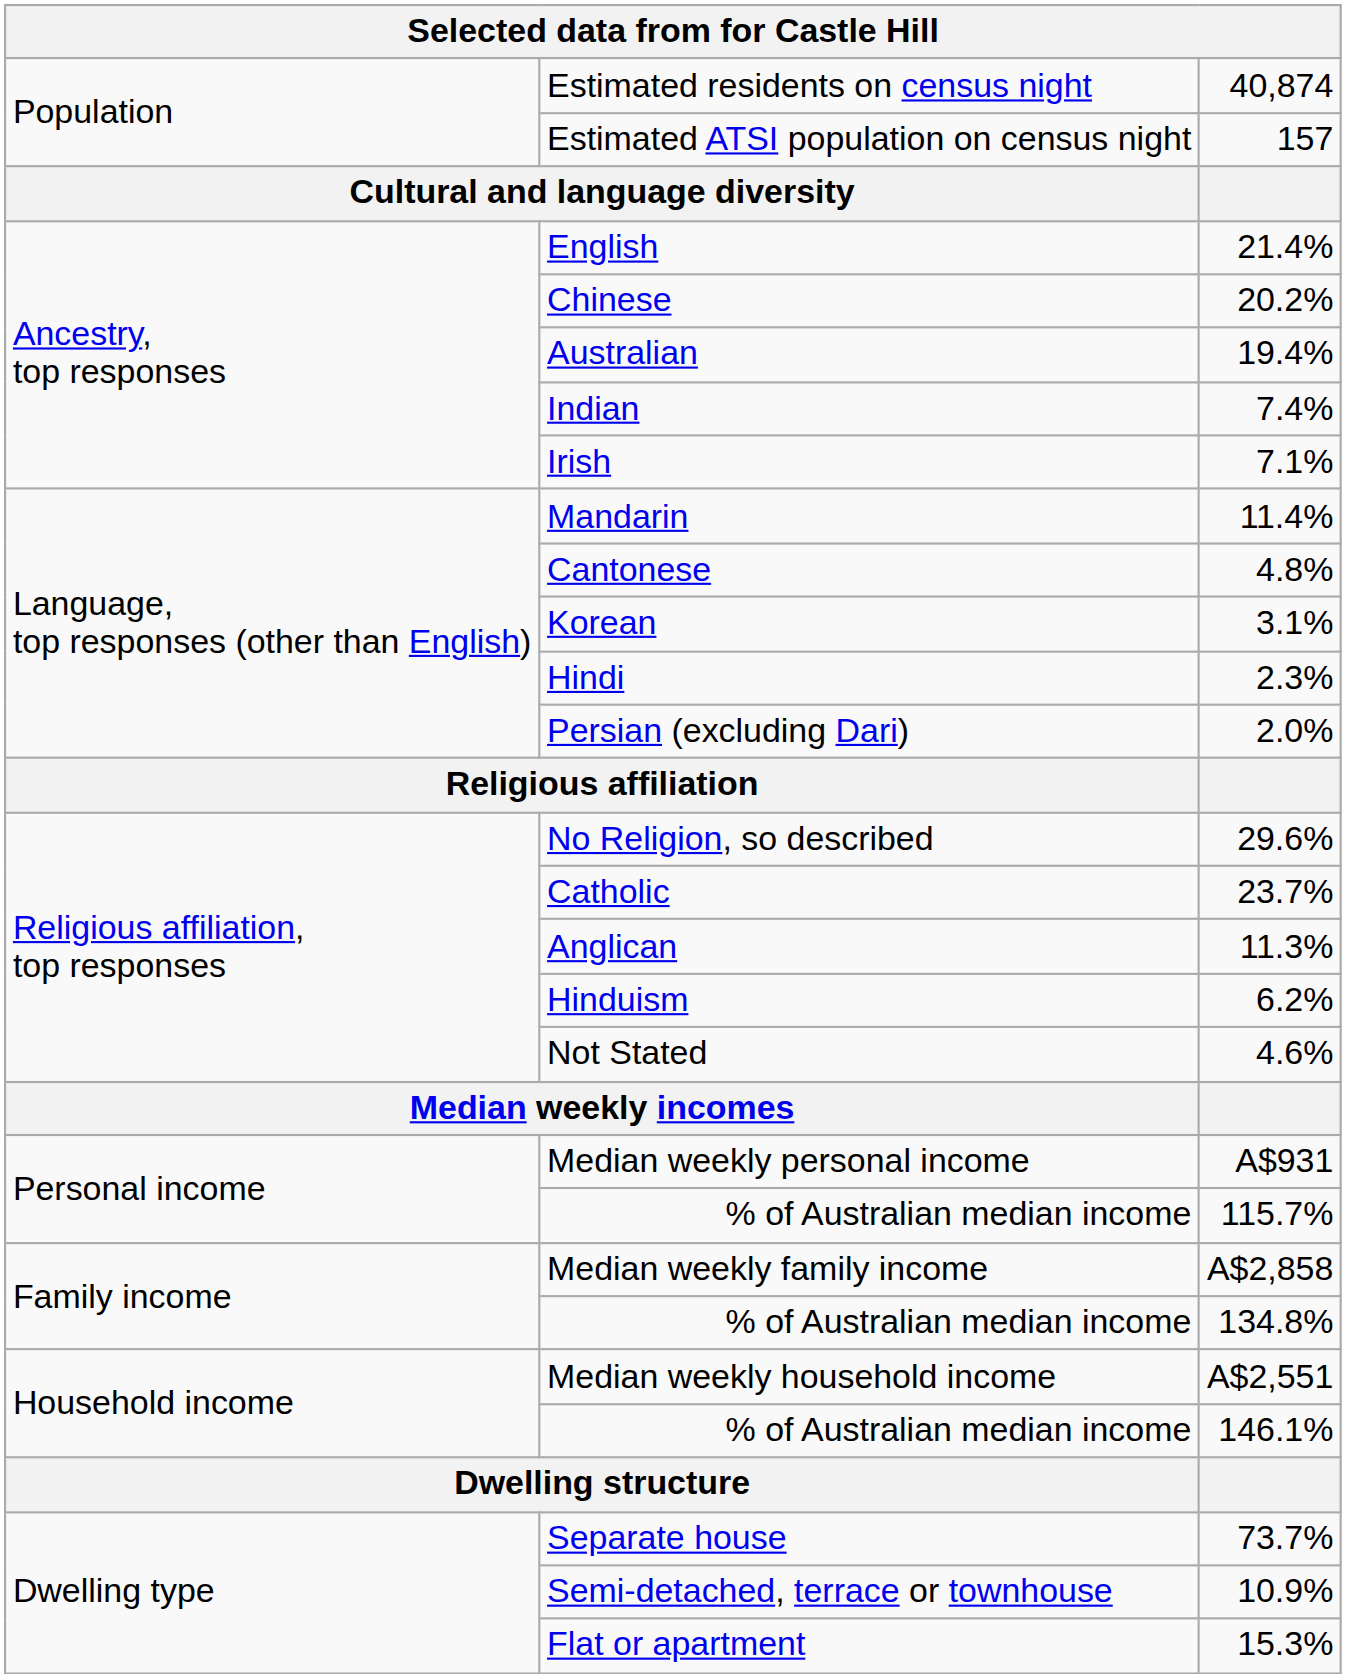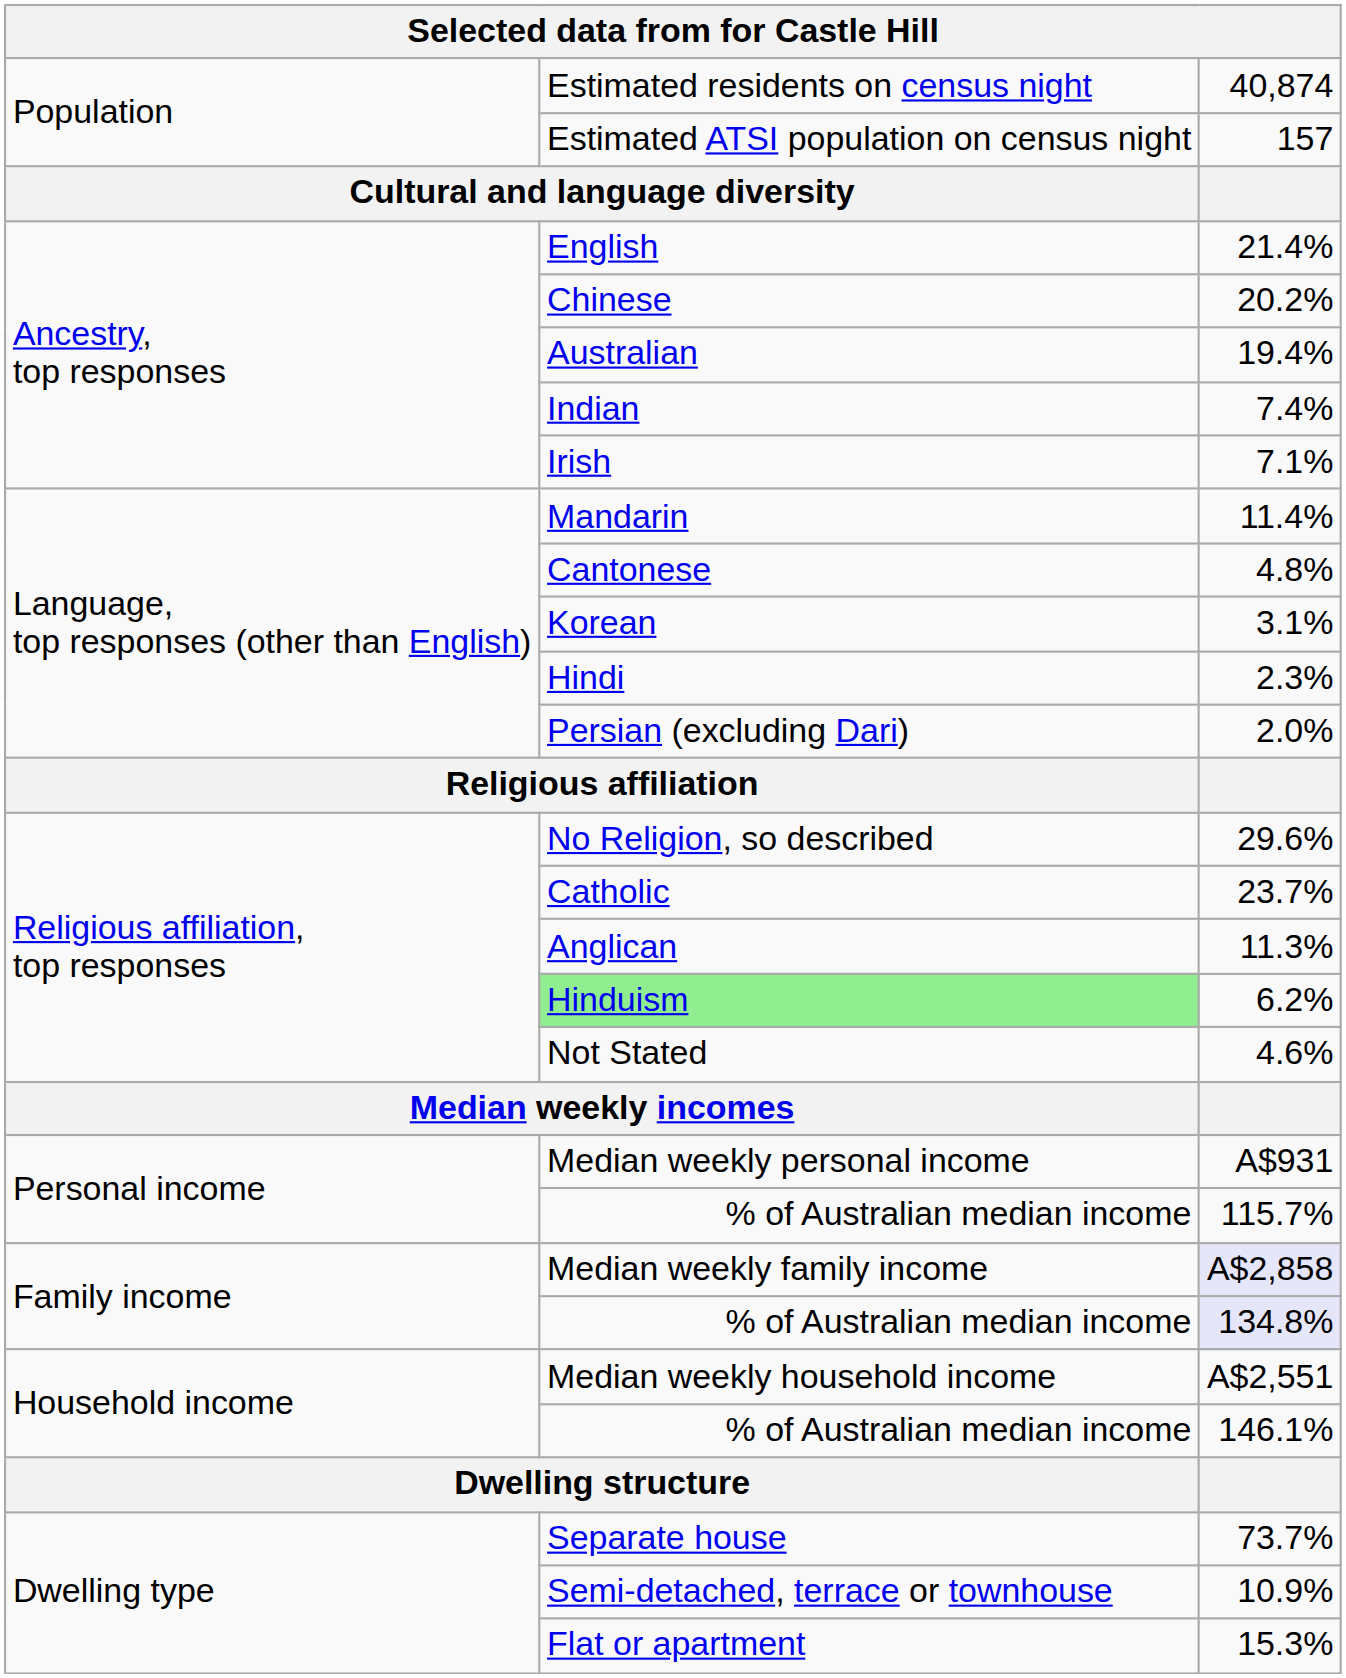(618, 999) no background -> (618, 999) lightgreen background
(1270, 1268) no background -> (1270, 1268) lavender background
(1276, 1322) no background -> (1276, 1322) lavender background
